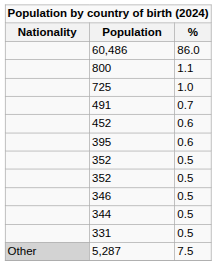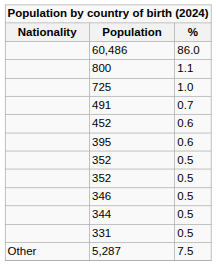(22, 251) lightgrey background -> (22, 251) no background
